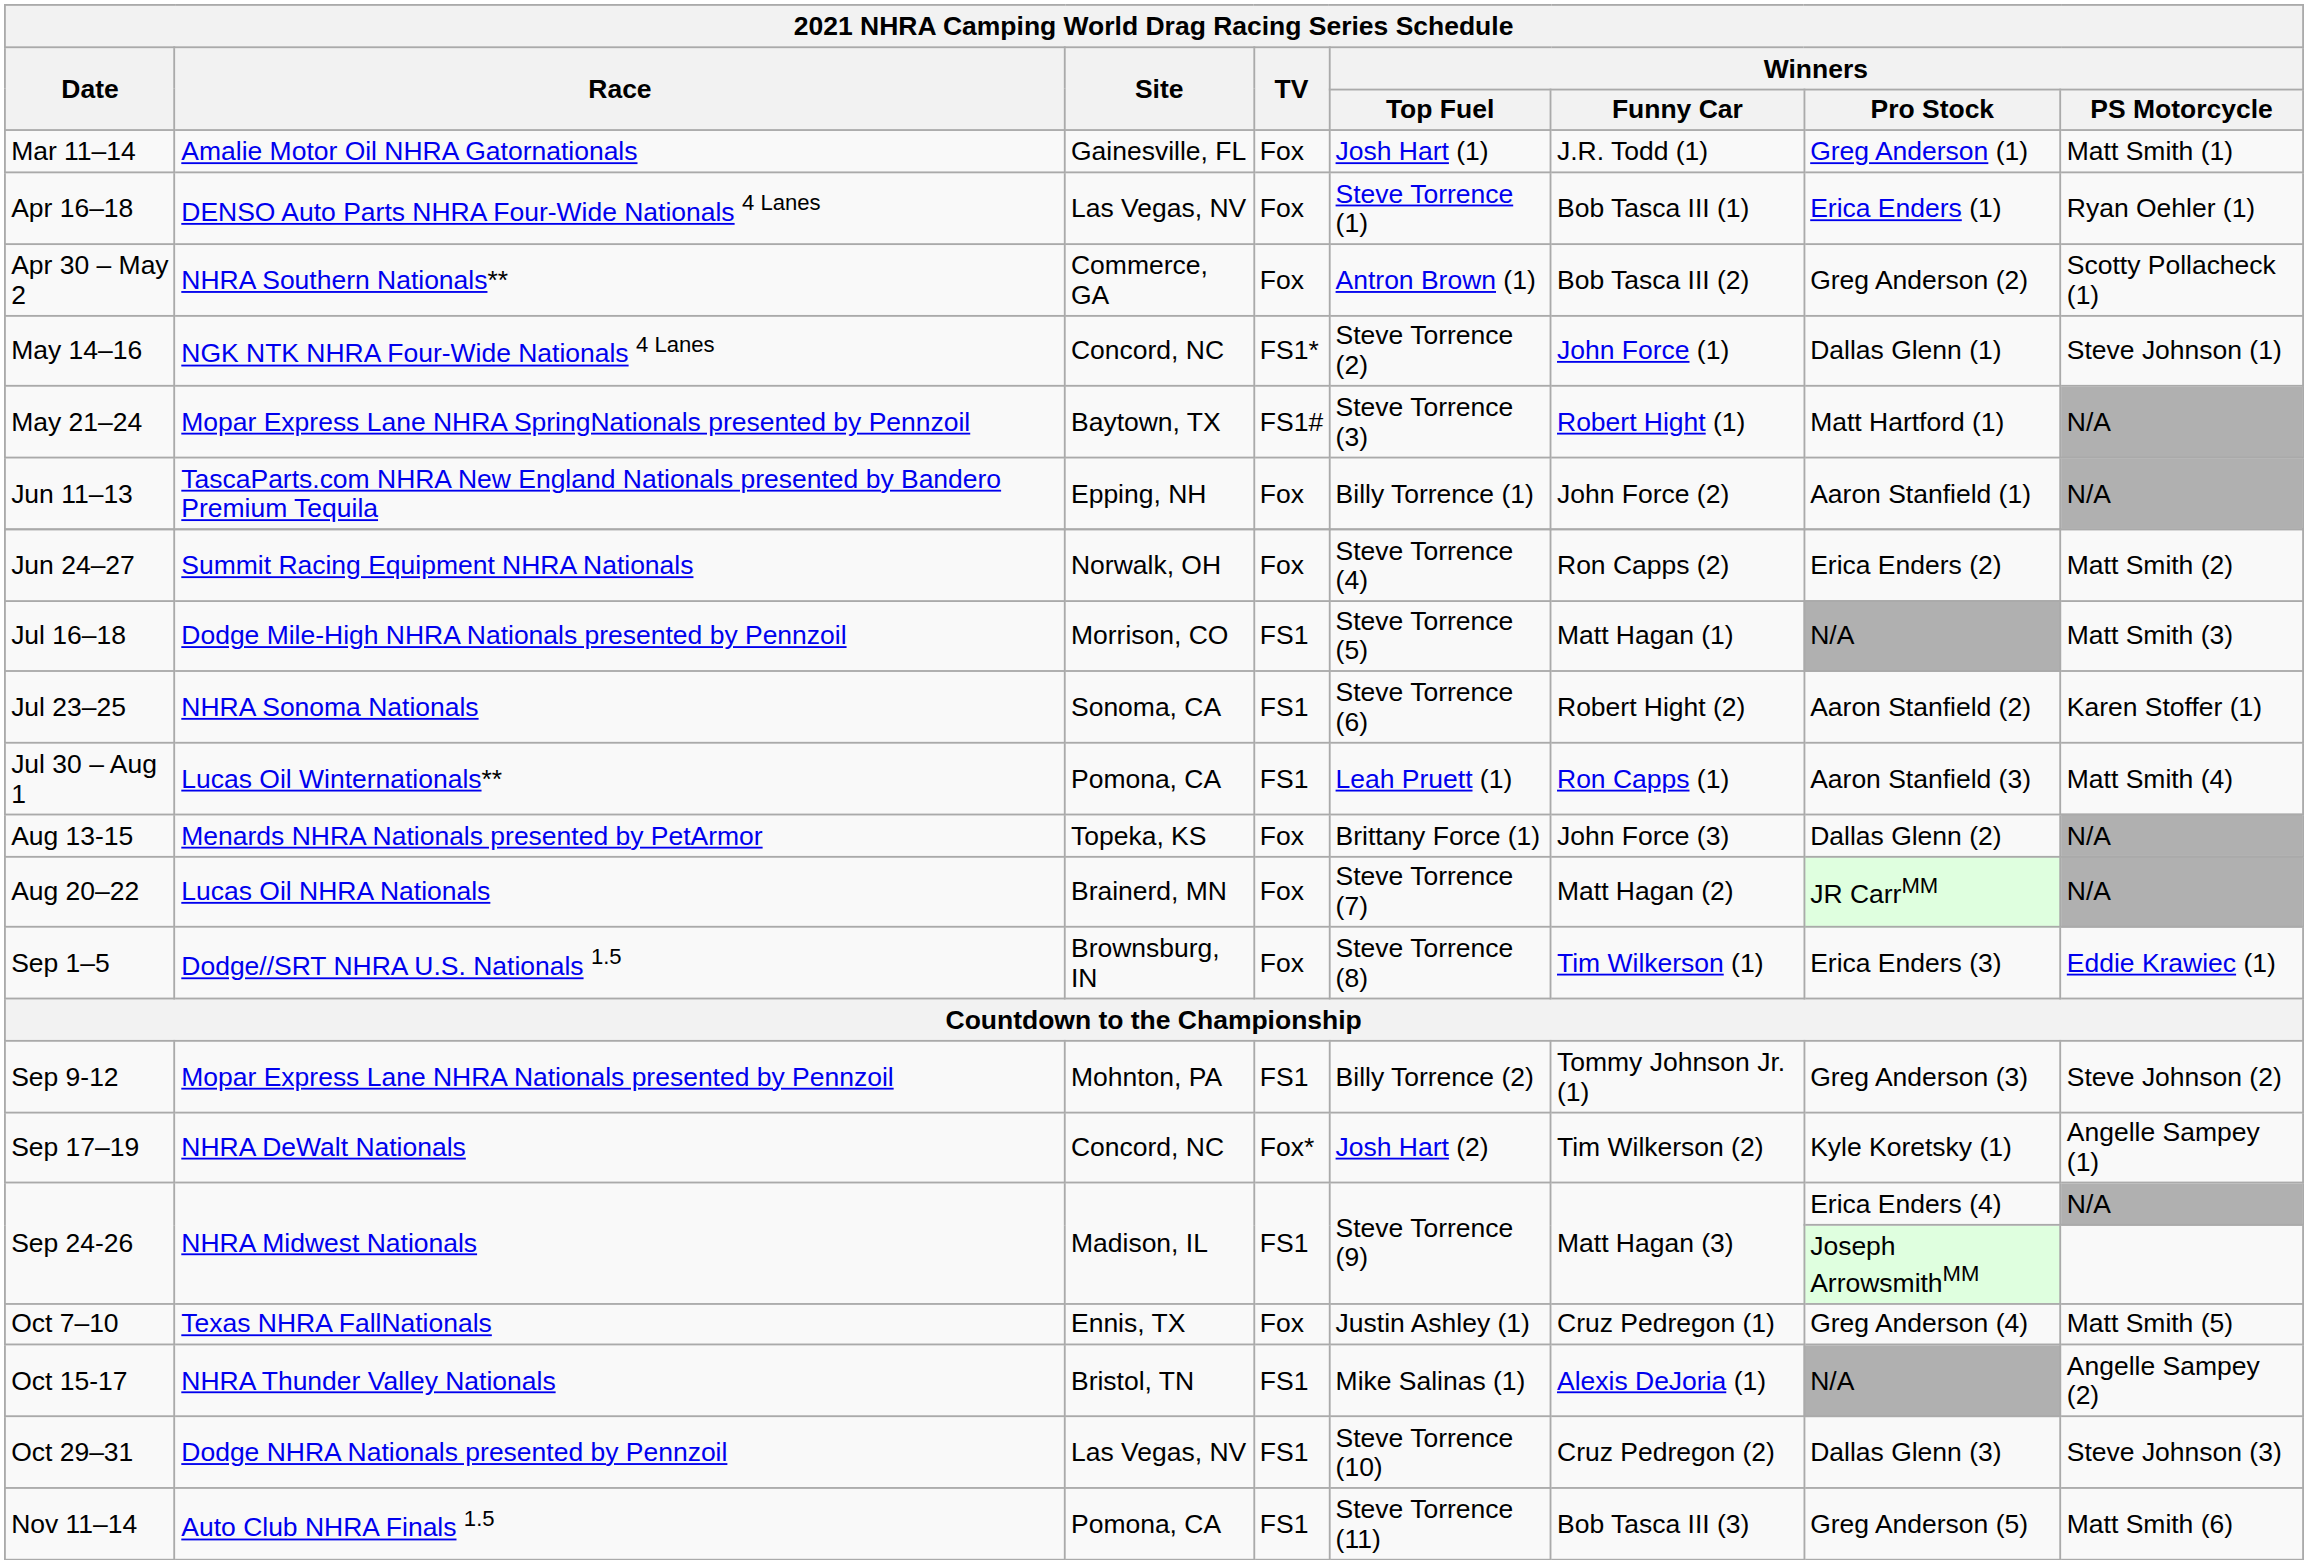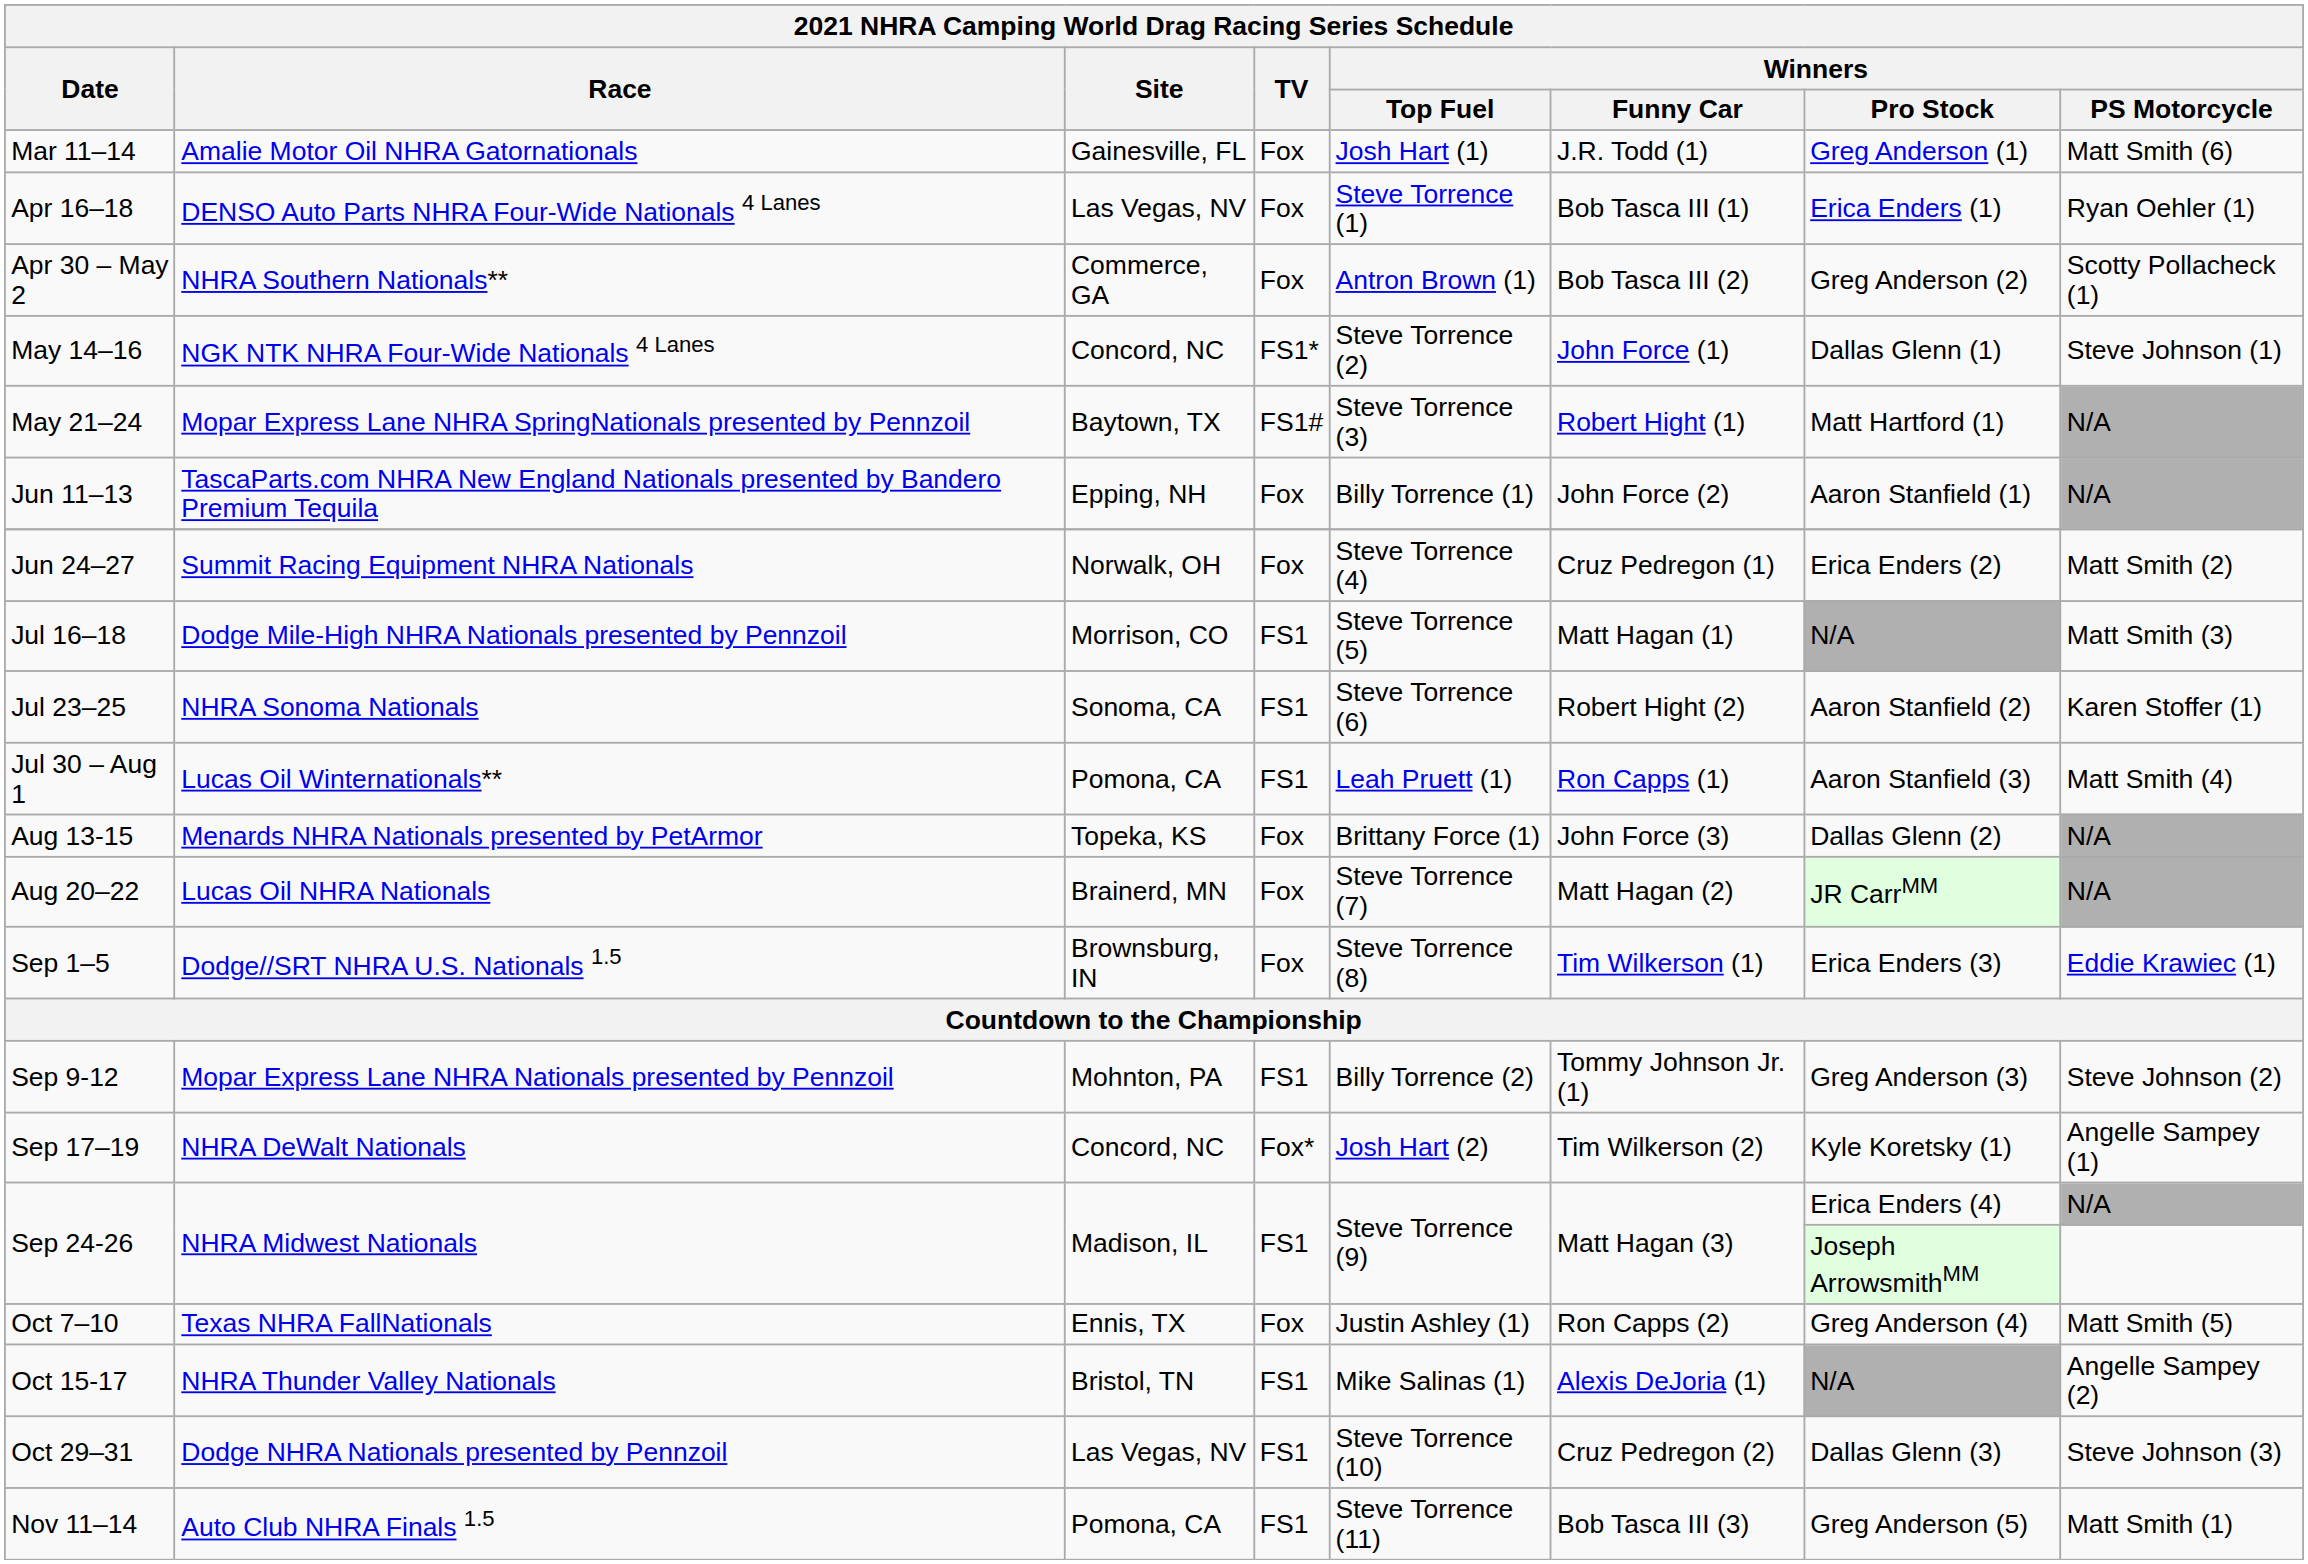(2150, 152) Matt Smith (1) -> (2150, 152) Matt Smith (6)
(1643, 565) Ron Capps (2) -> (1666, 565) Cruz Pedregon (1)
(1666, 1324) Cruz Pedregon (1) -> (1643, 1324) Ron Capps (2)
(2150, 1524) Matt Smith (6) -> (2150, 1524) Matt Smith (1)
